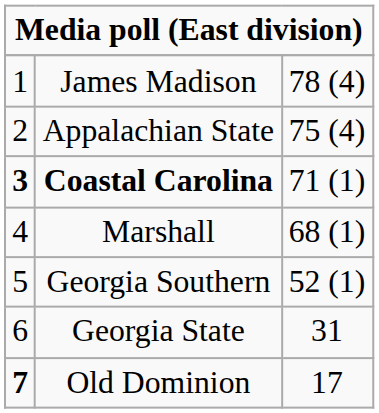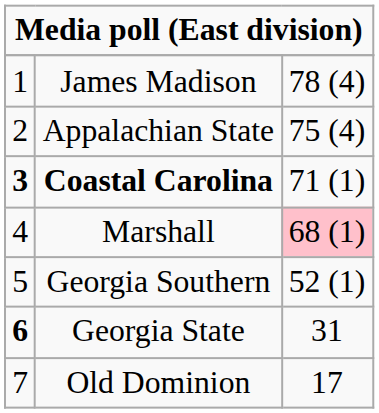(327, 231) no background -> (327, 231) pink background
(20, 331) normal -> (20, 331) bold
(20, 381) bold -> (20, 381) normal
